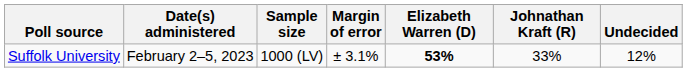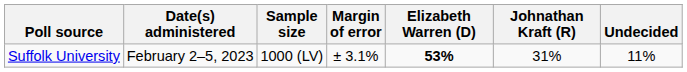(547, 56) 33% -> (547, 56) 31%
(641, 56) 12% -> (641, 56) 11%
